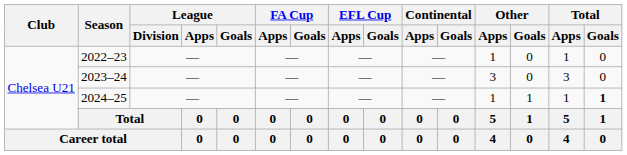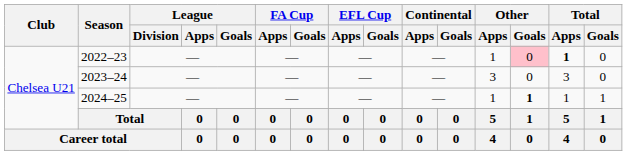(530, 56) no background -> (530, 56) pink background
(566, 56) normal -> (566, 56) bold
(530, 98) normal -> (530, 98) bold
(603, 98) bold -> (603, 98) normal
